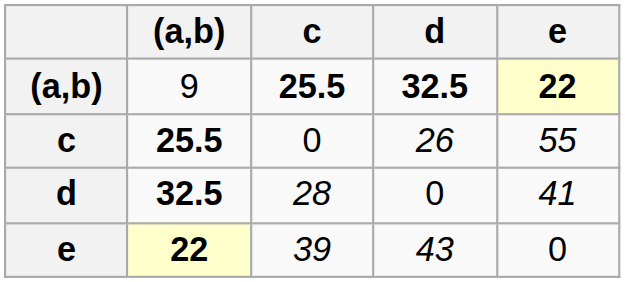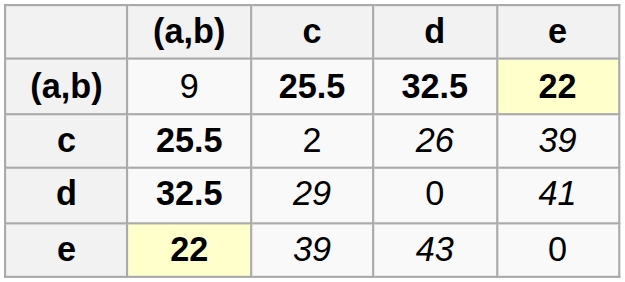(312, 140) 0 -> (312, 140) 2
(558, 140) 55 -> (558, 140) 39
(312, 194) 28 -> (312, 194) 29
